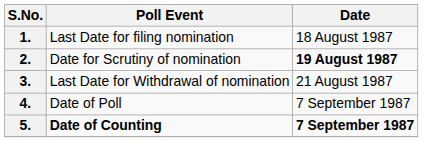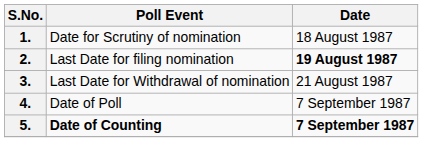(142, 37) Last Date for filing nomination -> (145, 37) Date for Scrutiny of nomination
(145, 59) Date for Scrutiny of nomination -> (142, 59) Last Date for filing nomination
